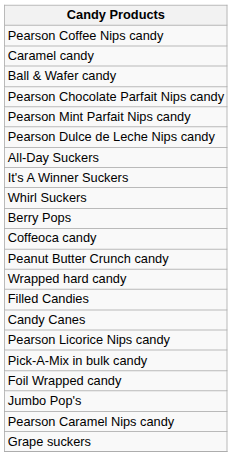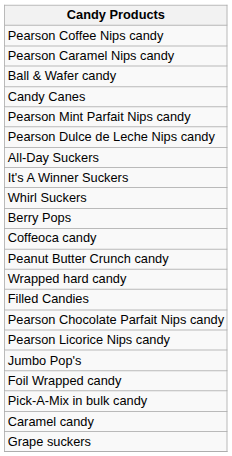(51, 56) Caramel candy -> (91, 56) Pearson Caramel Nips candy
(116, 96) Pearson Chocolate Parfait Nips candy -> (47, 96) Candy Canes
(47, 319) Candy Canes -> (116, 319) Pearson Chocolate Parfait Nips candy
(77, 360) Pick-A-Mix in bulk candy -> (45, 360) Jumbo Pop's
(45, 401) Jumbo Pop's -> (77, 401) Pick-A-Mix in bulk candy
(91, 421) Pearson Caramel Nips candy -> (51, 421) Caramel candy
